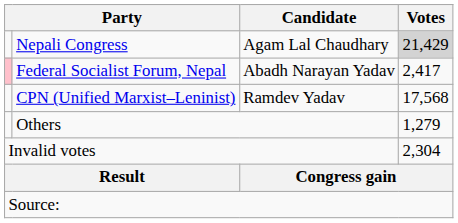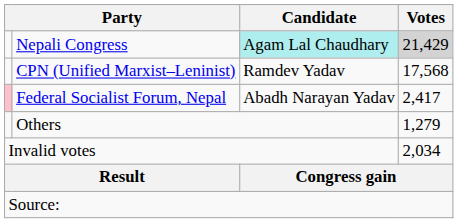(316, 44) no background -> (316, 44) paleturquoise background
rows swapped: (126, 97) <-> (121, 71)
(421, 151) 2,304 -> (421, 151) 2,034
